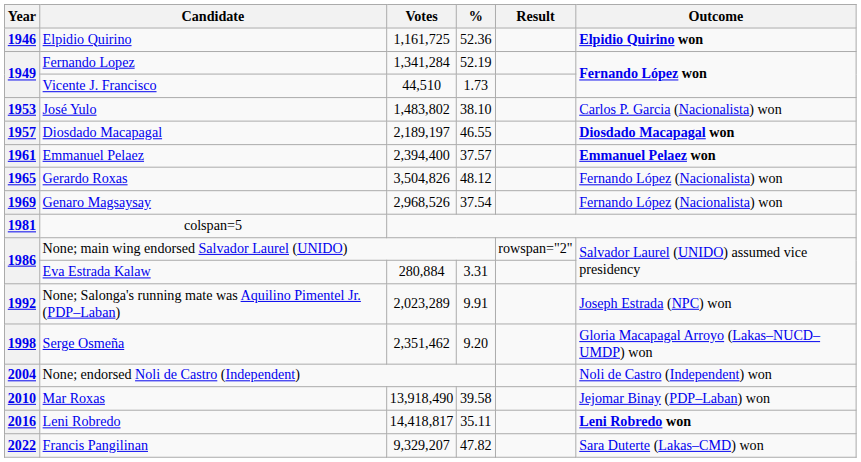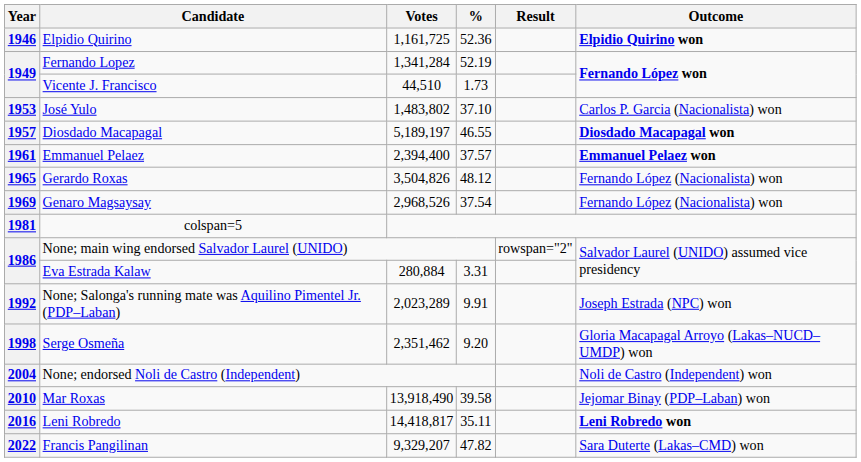(476, 109) 38.10 -> (476, 109) 37.10
(422, 132) 2,189,197 -> (422, 132) 5,189,197
